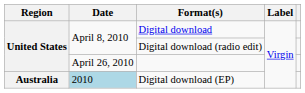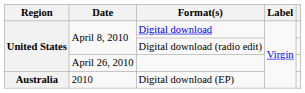(82, 79) lightblue background -> (82, 79) no background
